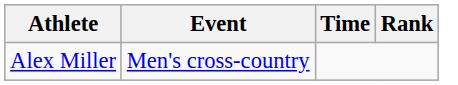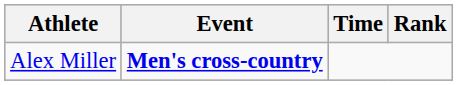(218, 60) normal -> (225, 60) bold
